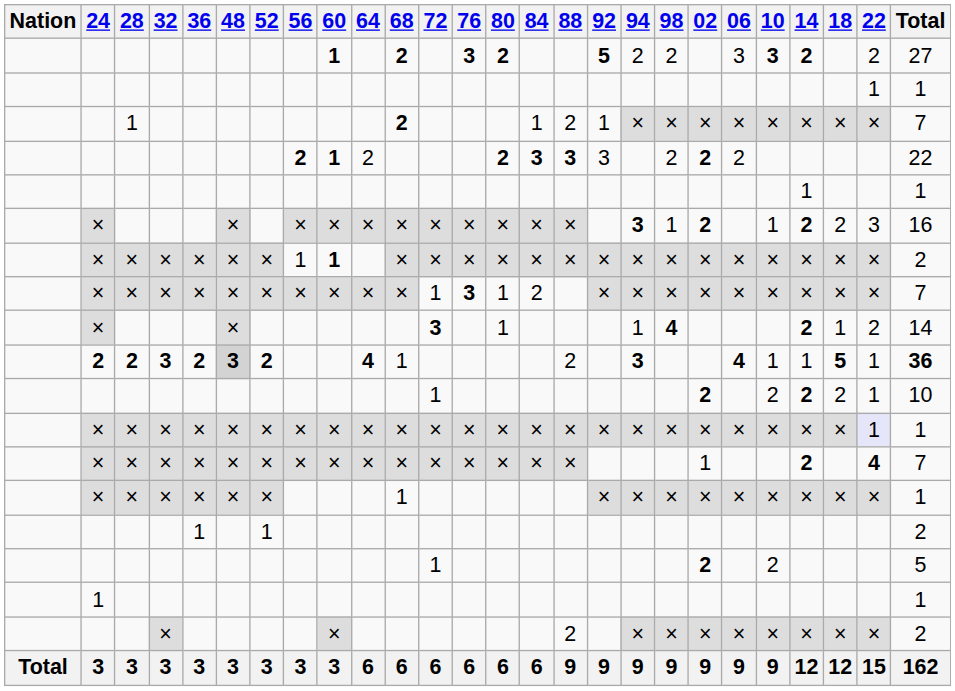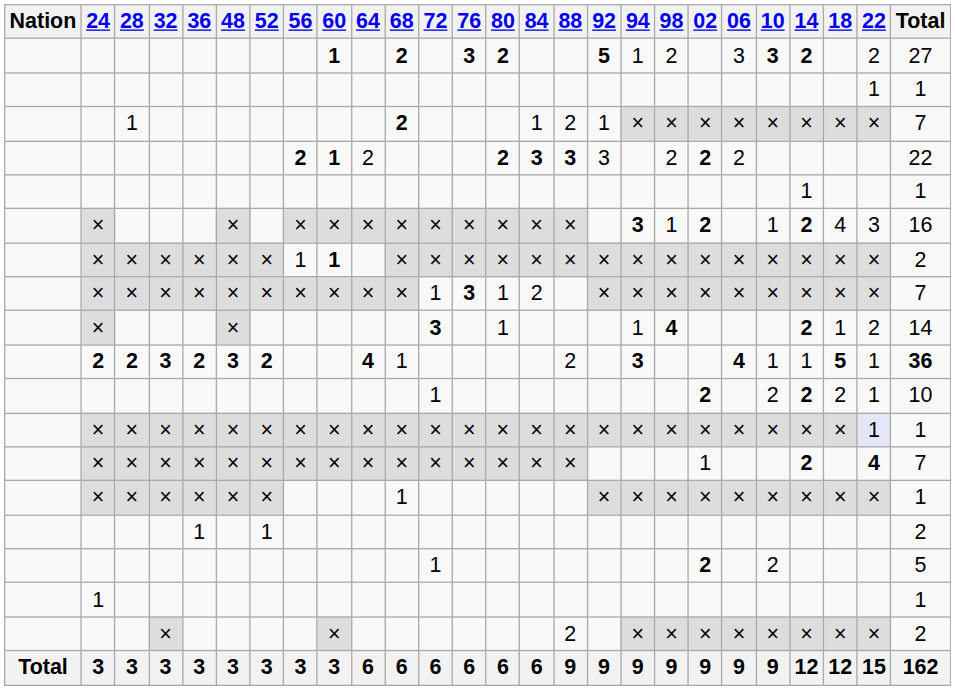(638, 55) 2 -> (638, 55) 1
(840, 225) 2 -> (840, 225) 4
(233, 361) lightgrey background -> (233, 361) no background
